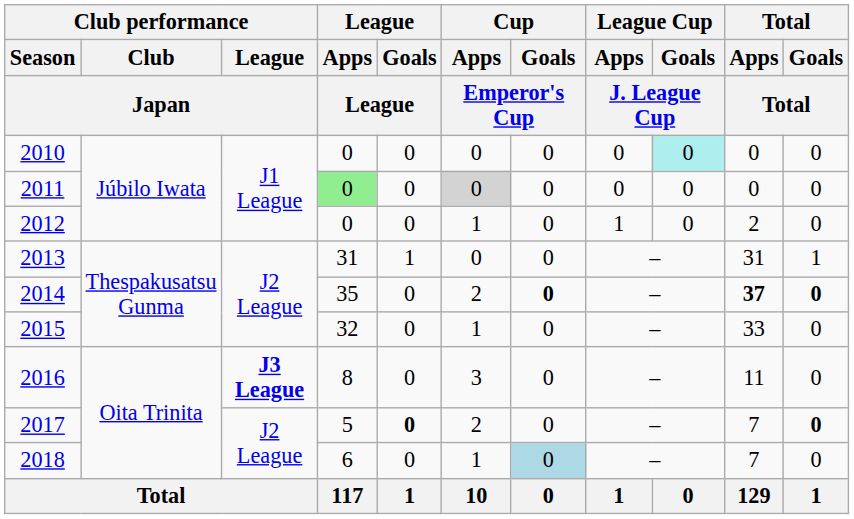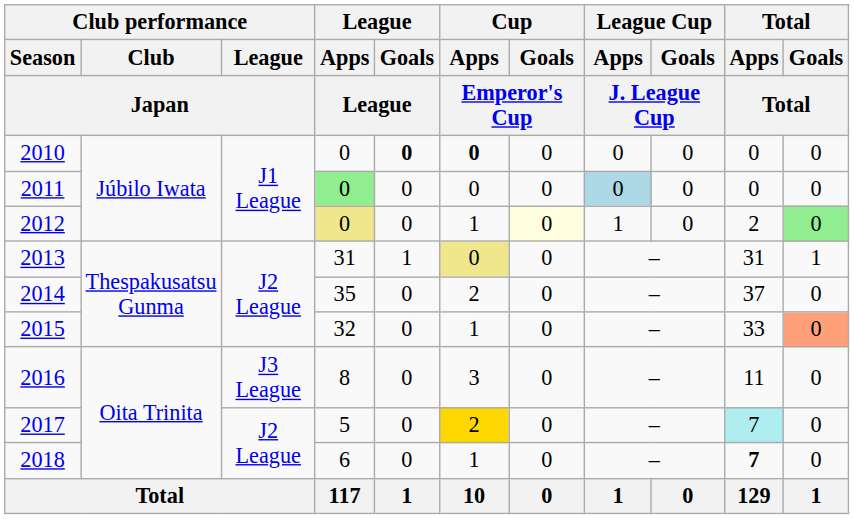(410, 152) normal -> (407, 152) bold
(476, 152) normal -> (474, 152) bold
(688, 152) paleturquoise background -> (688, 152) no background
(476, 188) lightgrey background -> (474, 188) no background
(619, 188) no background -> (618, 188) lightblue background
(347, 223) no background -> (345, 223) khaki background
(548, 223) no background -> (547, 223) lightyellow background
(816, 223) no background -> (816, 223) lightgreen background
(476, 258) no background -> (474, 258) khaki background
(548, 294) bold -> (547, 294) normal
(754, 294) bold -> (754, 294) normal
(816, 294) bold -> (816, 294) normal
(816, 329) no background -> (816, 329) lightsalmon background
(270, 377) bold -> (268, 377) normal
(410, 424) bold -> (407, 424) normal
(476, 424) no background -> (474, 424) gold background
(754, 424) no background -> (754, 424) paleturquoise background
(816, 424) bold -> (816, 424) normal
(548, 460) lightblue background -> (547, 460) no background
(754, 460) normal -> (754, 460) bold
